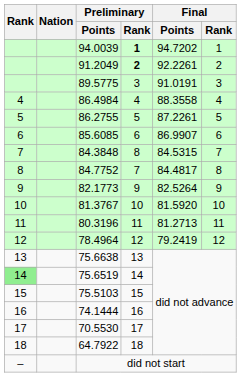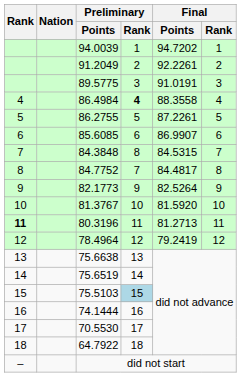(137, 48) bold -> (137, 48) normal
(137, 65) bold -> (137, 65) normal
(137, 100) normal -> (137, 100) bold
(20, 223) normal -> (20, 223) bold
(20, 275) lightgreen background -> (20, 275) no background
(137, 293) no background -> (137, 293) lightblue background
